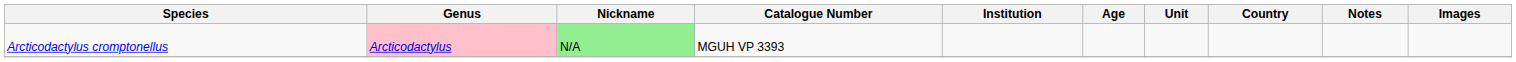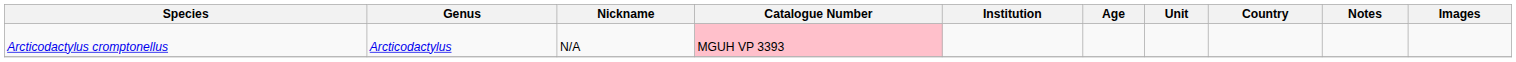(411, 47) pink background -> (411, 47) no background
(570, 47) lightgreen background -> (570, 47) no background
(741, 47) no background -> (741, 47) pink background
